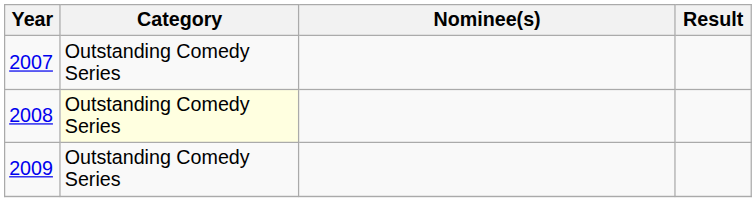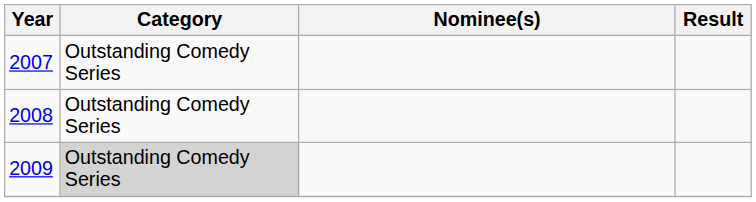(157, 115) lightyellow background -> (157, 115) no background
(157, 169) no background -> (157, 169) lightgrey background
